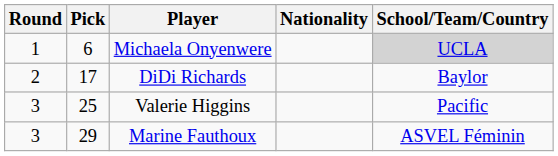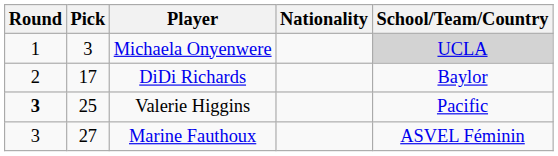(88, 48) 6 -> (88, 48) 3
(35, 106) normal -> (35, 106) bold
(88, 135) 29 -> (88, 135) 27
